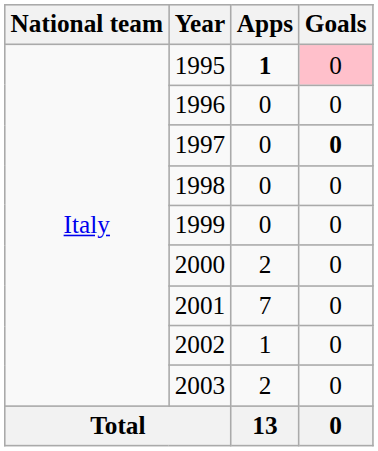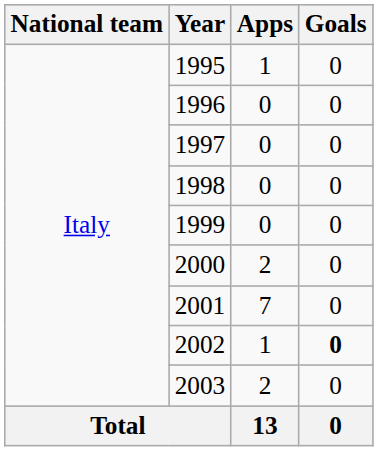(265, 64) bold -> (265, 64) normal
(336, 64) pink background -> (336, 64) no background
(336, 144) bold -> (336, 144) normal
(336, 345) normal -> (336, 345) bold
